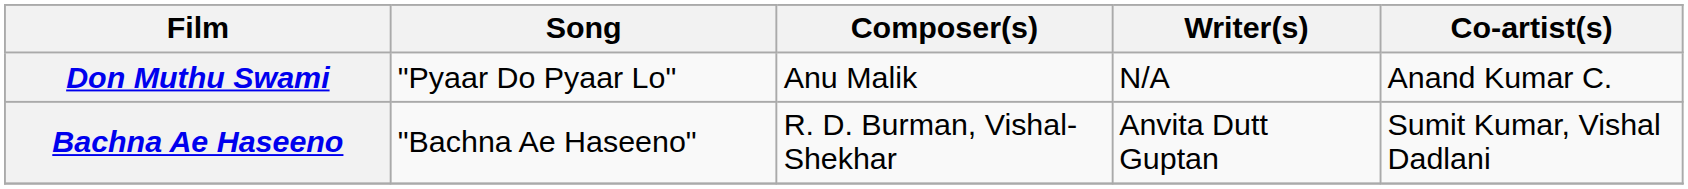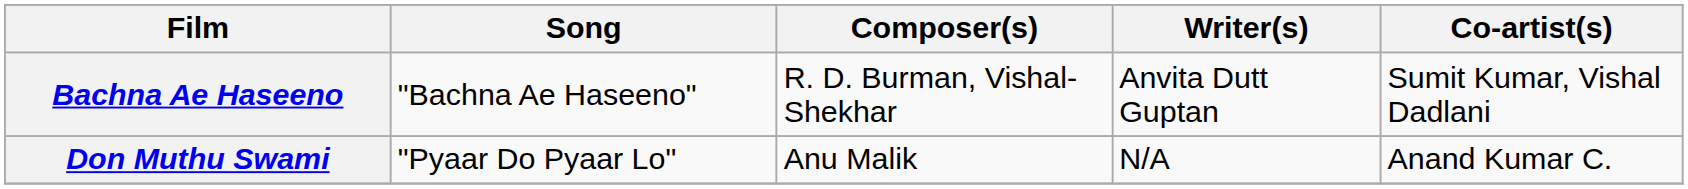rows swapped: (198, 76) <-> (198, 142)
